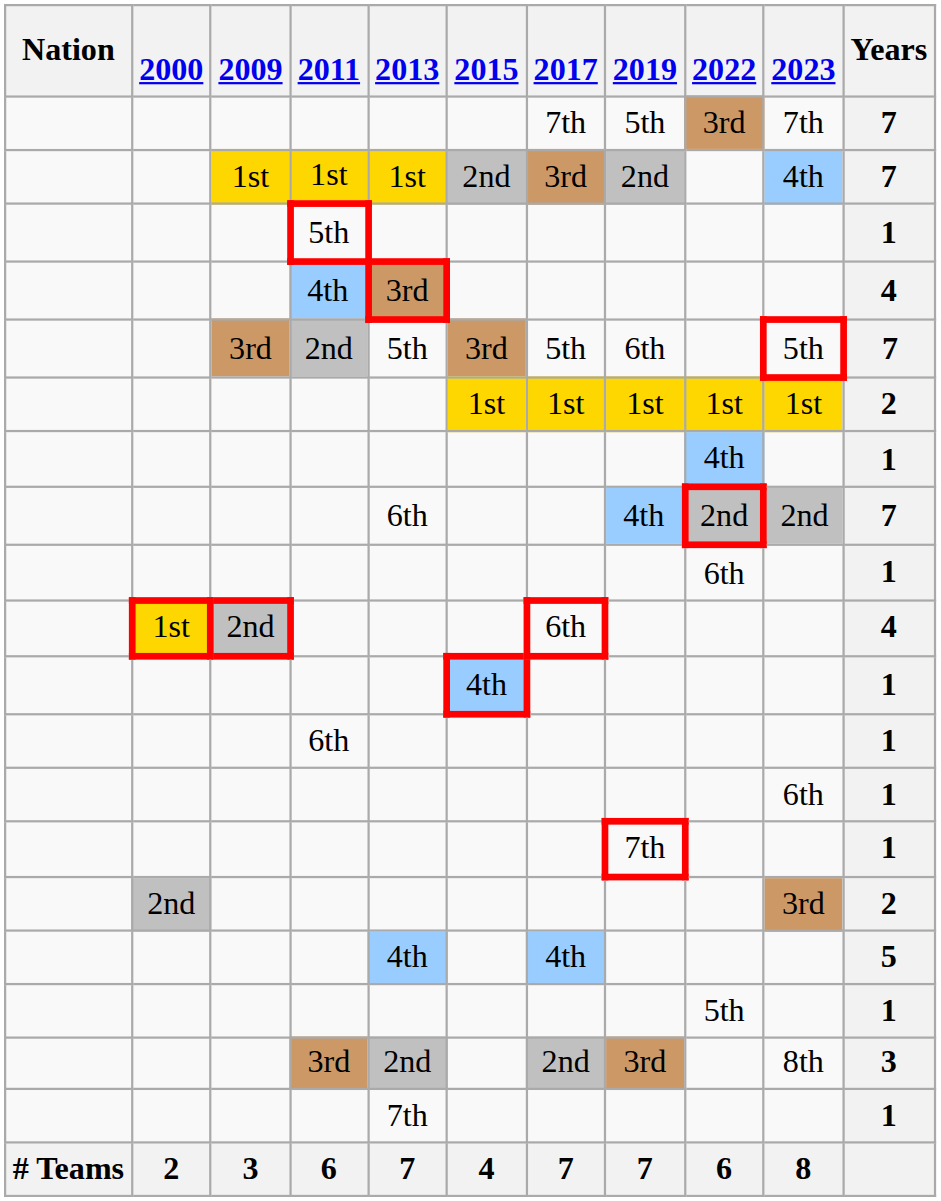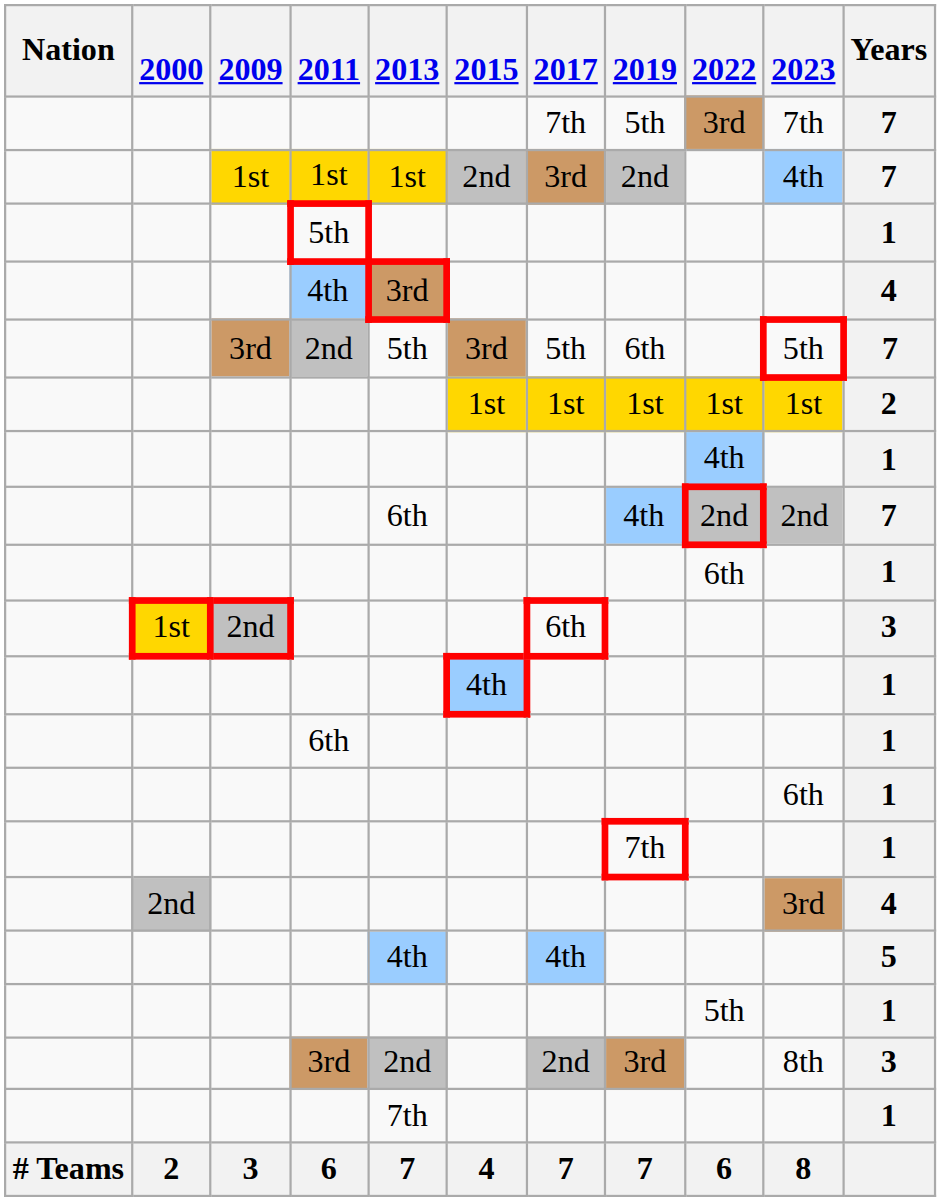(889, 627) 4 -> (889, 627) 3
(889, 903) 2 -> (889, 903) 4
